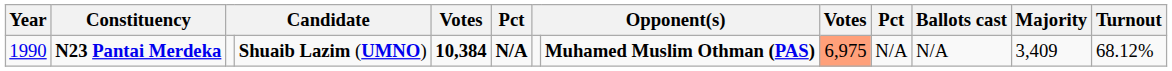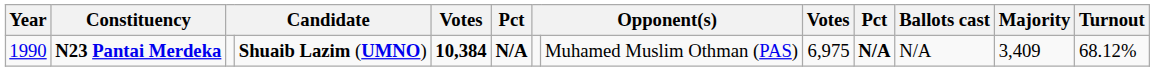(680, 50) bold -> (671, 50) normal
(846, 50) lightsalmon background -> (829, 50) no background
(891, 50) normal -> (874, 50) bold
